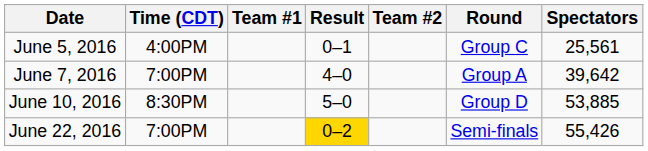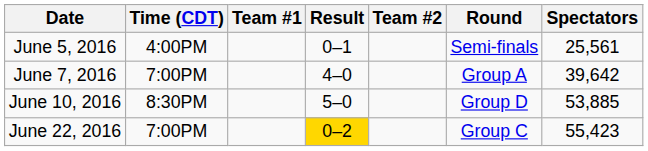(494, 46) Group C -> (494, 46) Semi-finals
(494, 131) Semi-finals -> (494, 131) Group C
(592, 131) 55,426 -> (592, 131) 55,423
